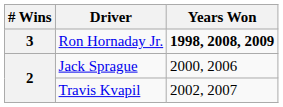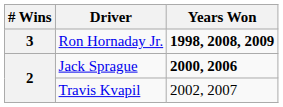(204, 66) normal -> (204, 66) bold
